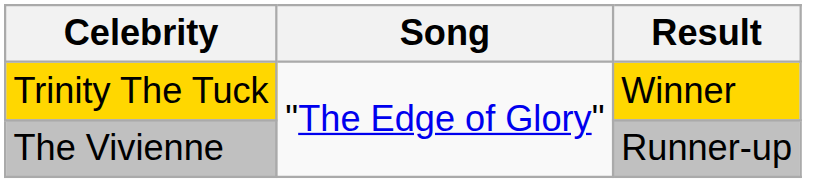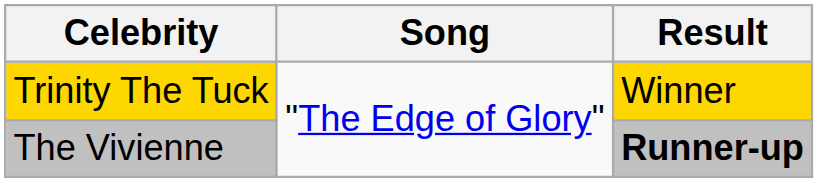(707, 147) normal -> (713, 147) bold
